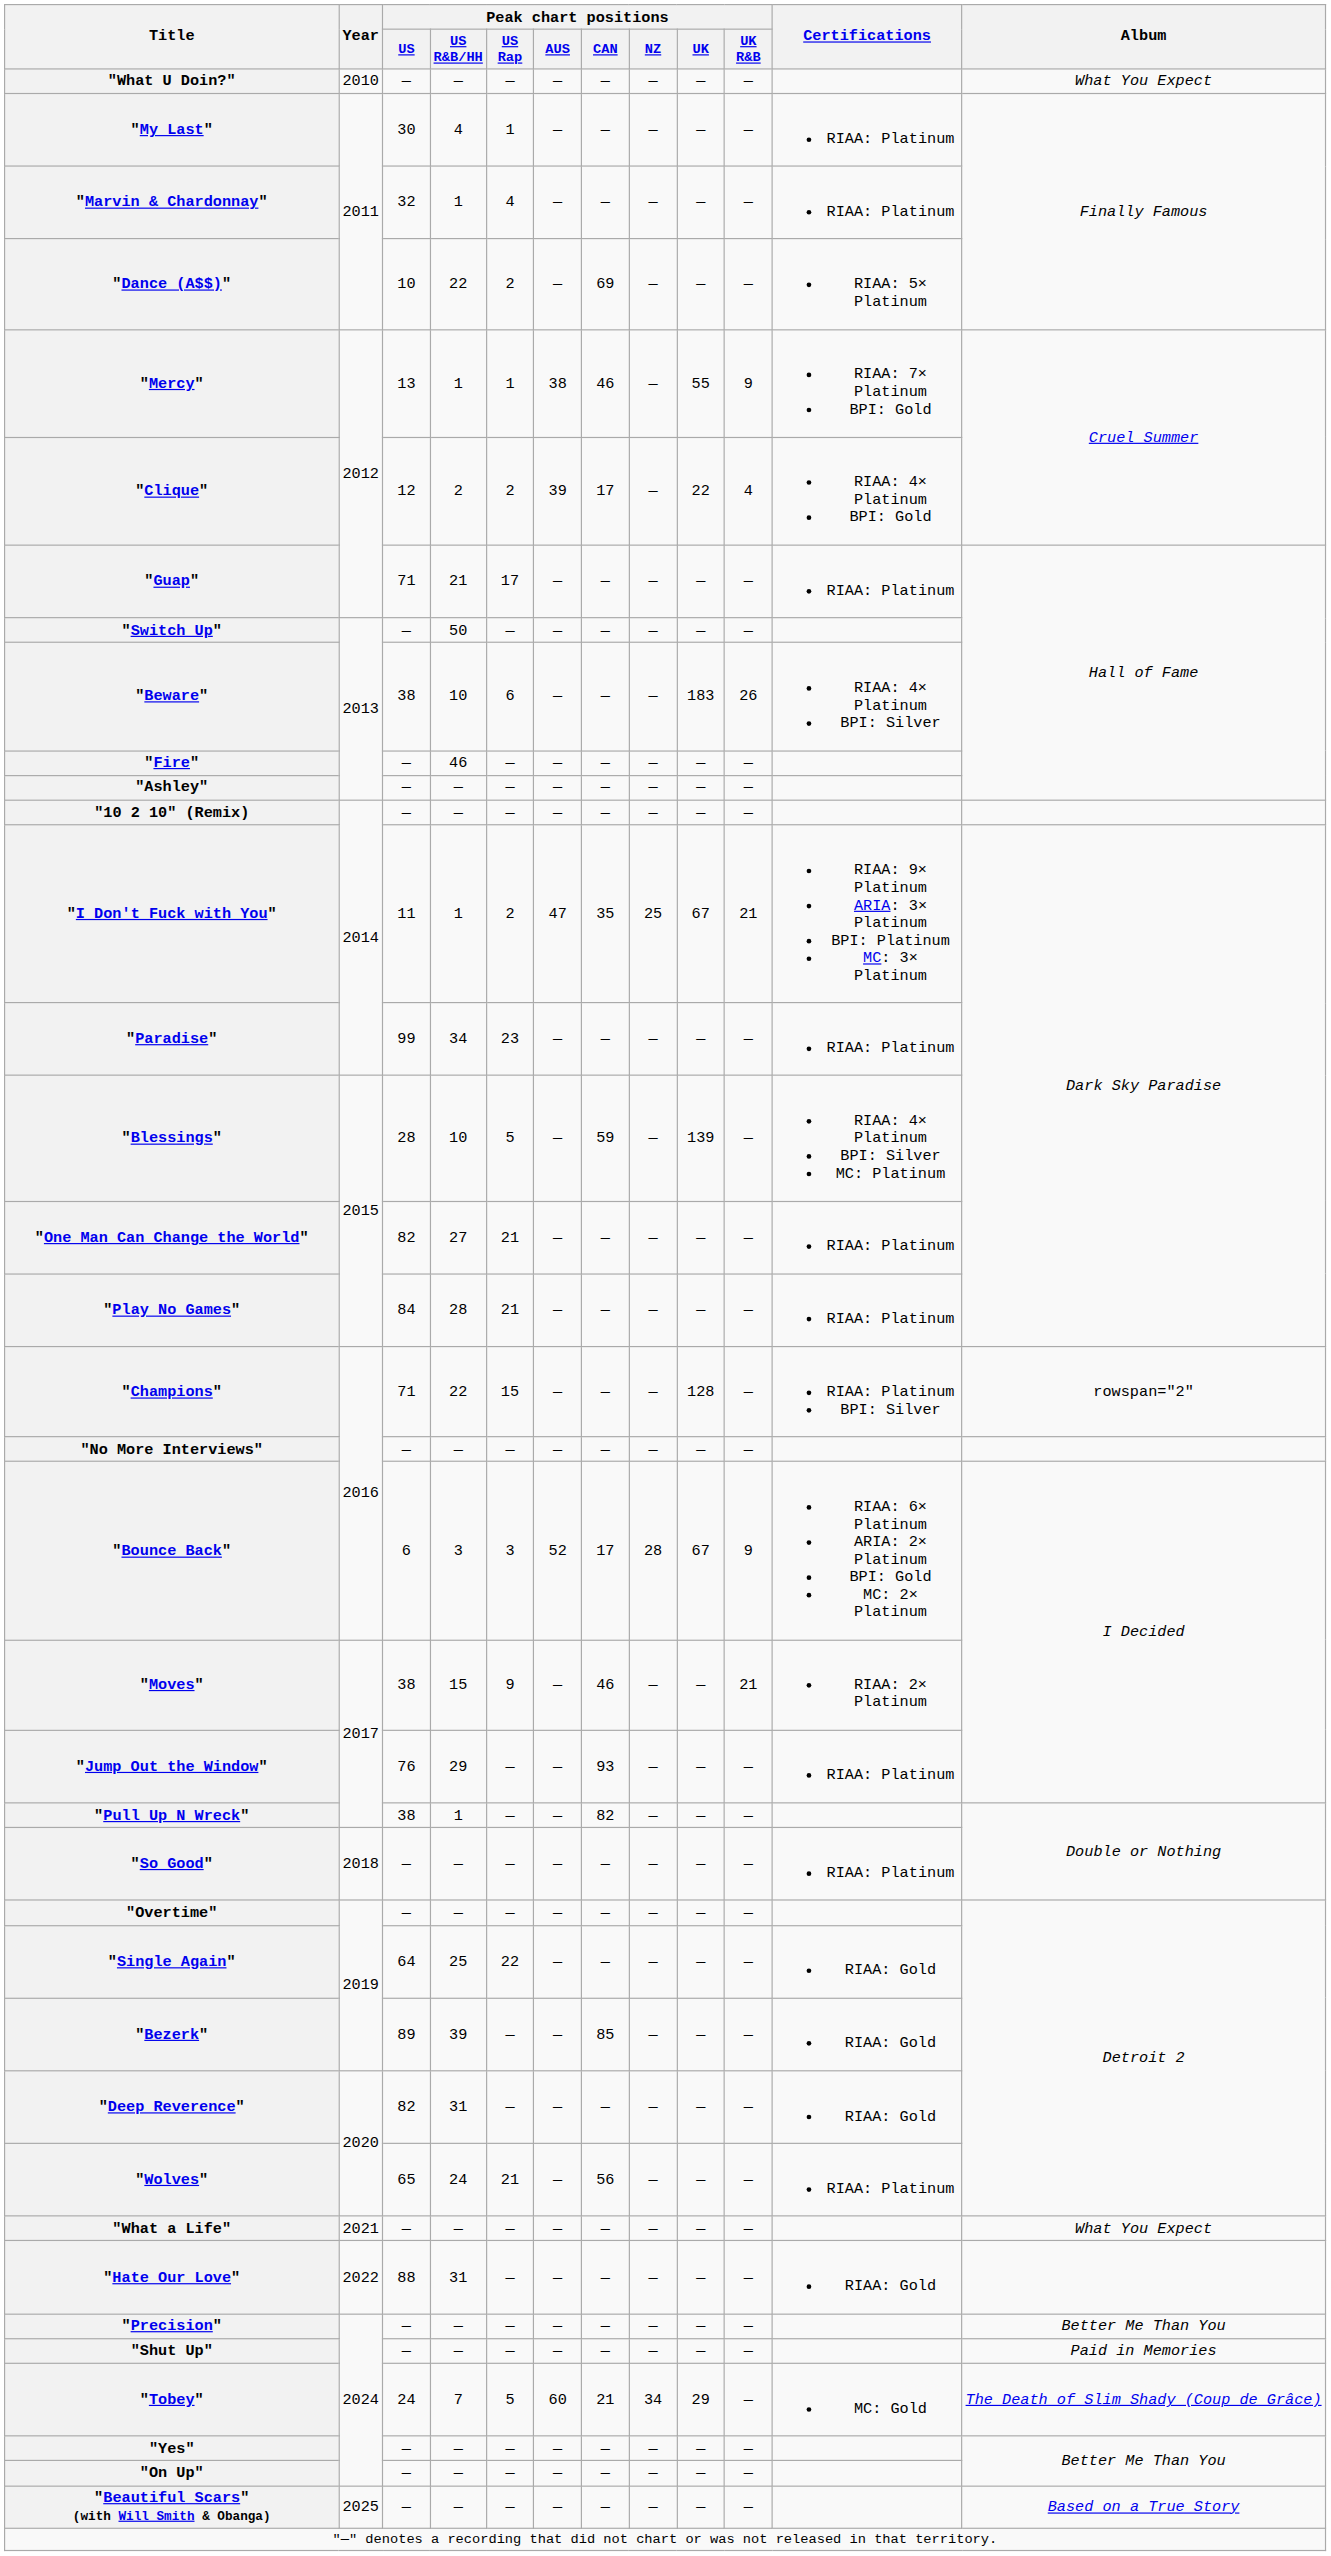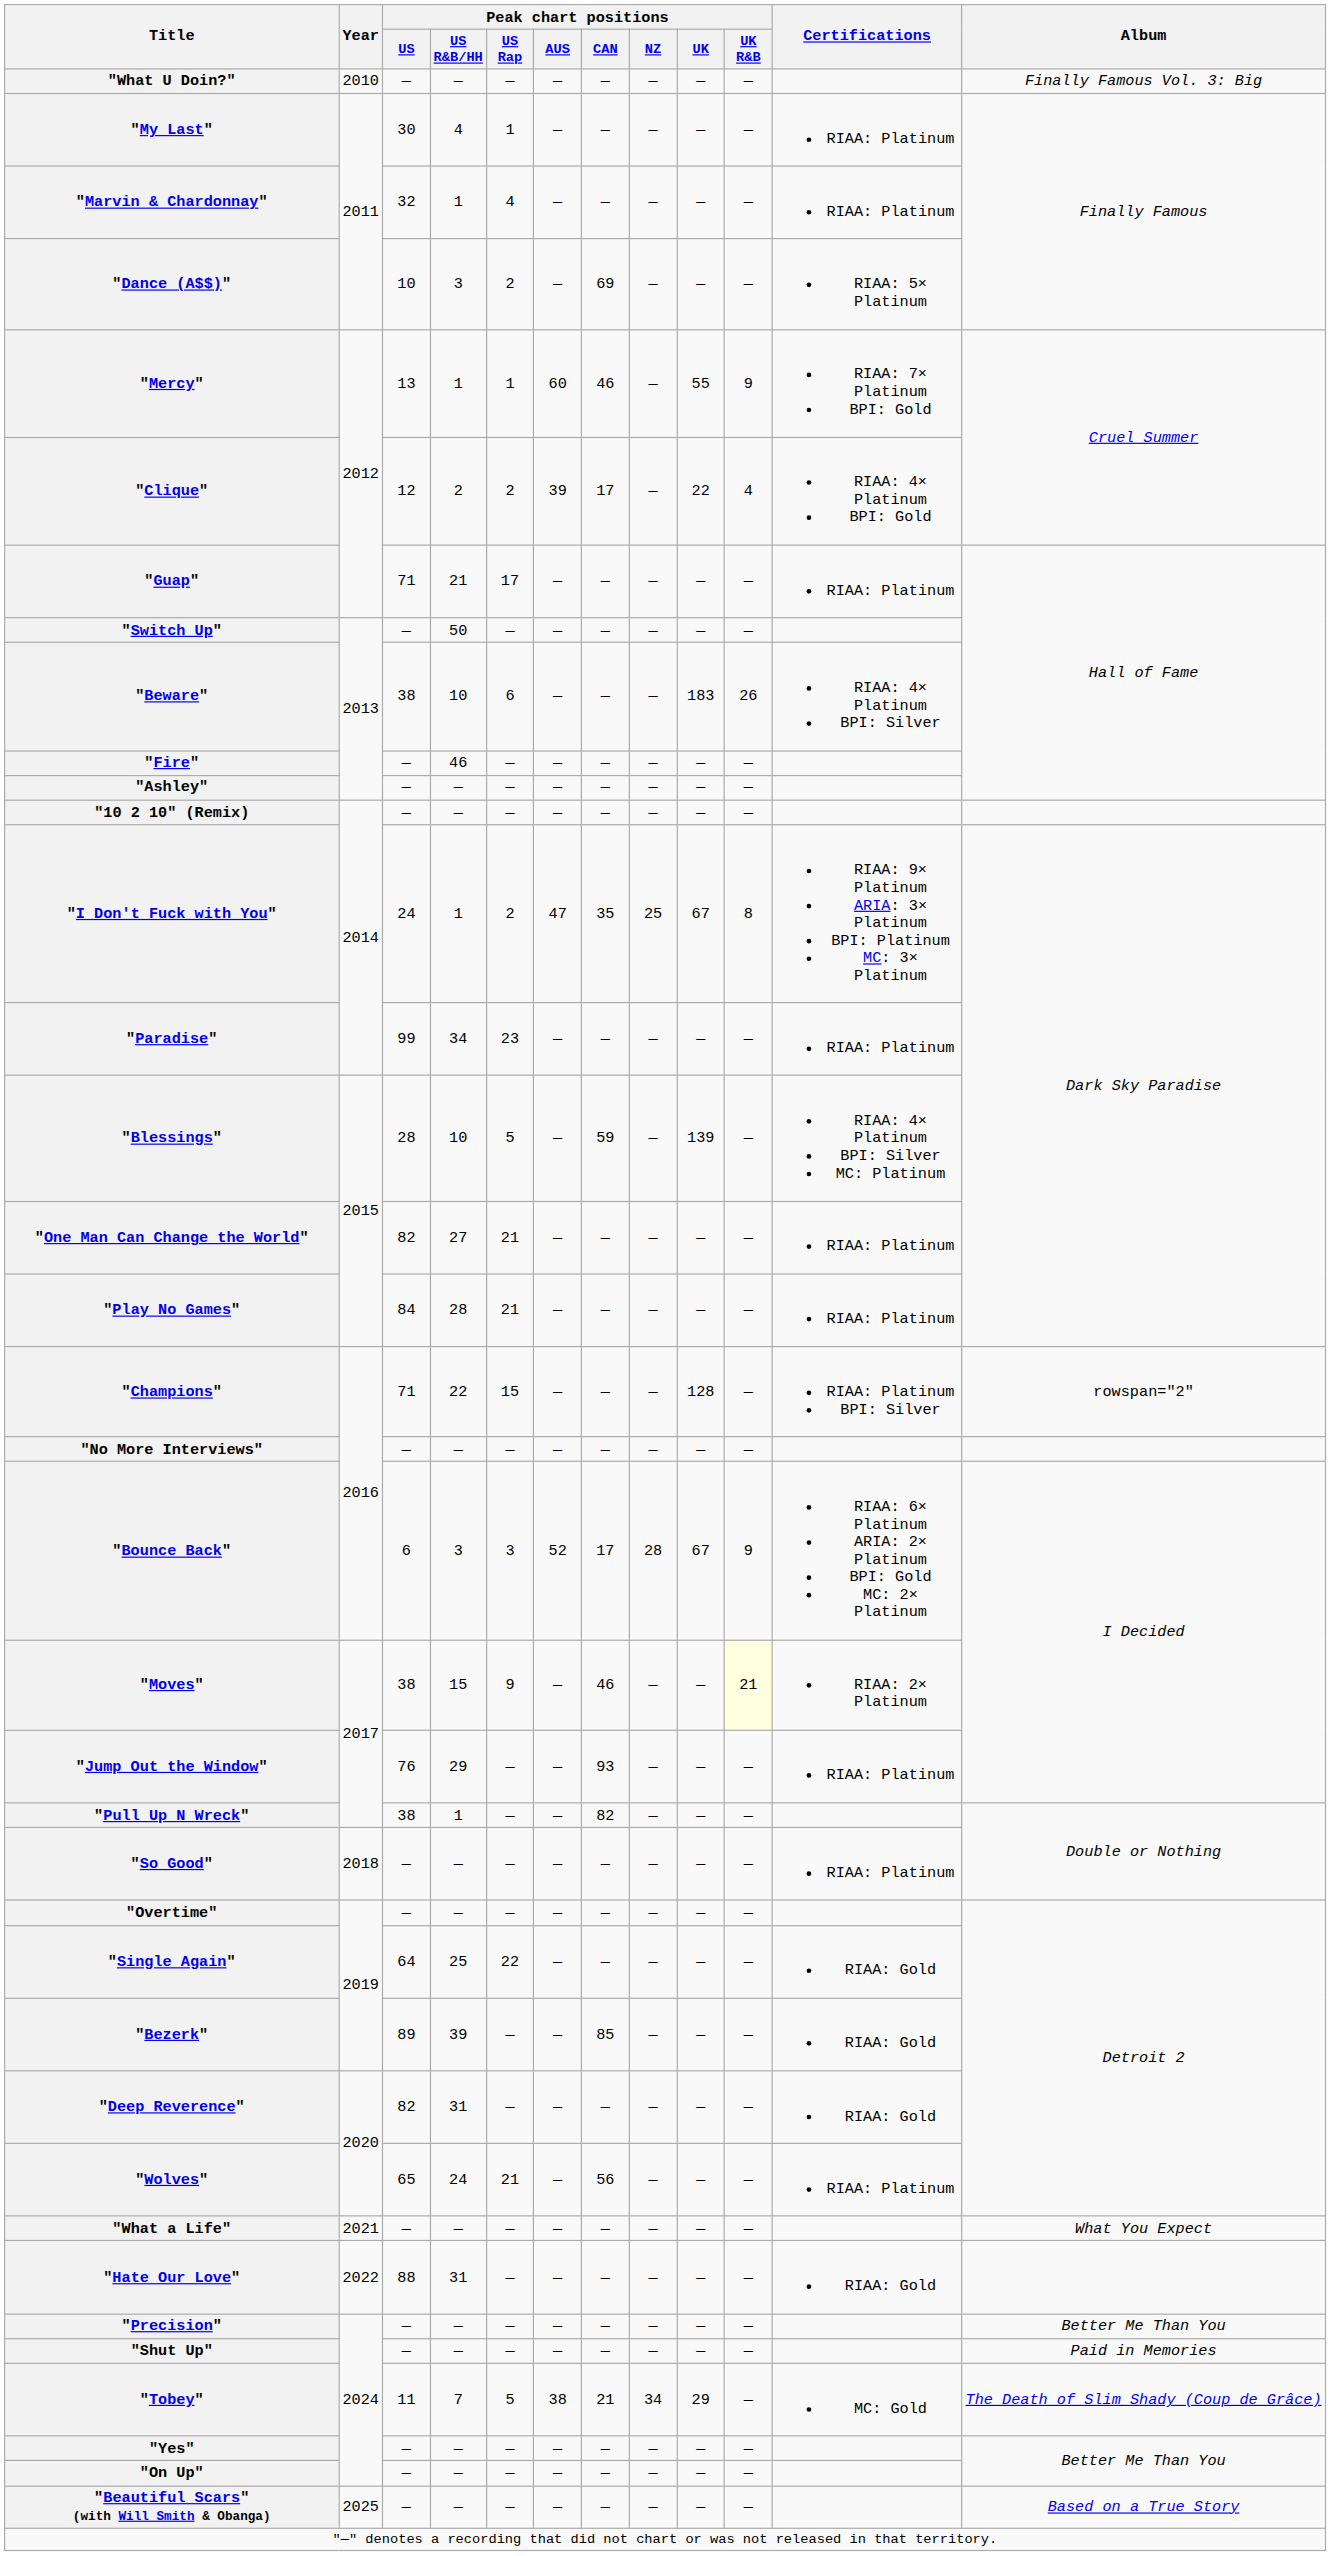(1144, 81) What You Expect -> (1144, 81) Finally Famous Vol. 3: Big
(458, 284) 22 -> (458, 284) 3
(558, 383) 38 -> (558, 383) 60
(406, 914) 11 -> (406, 914) 24
(748, 914) 21 -> (748, 914) 8
(748, 1685) no background -> (748, 1685) lightyellow background
(406, 2400) 24 -> (406, 2400) 11
(558, 2400) 60 -> (558, 2400) 38
